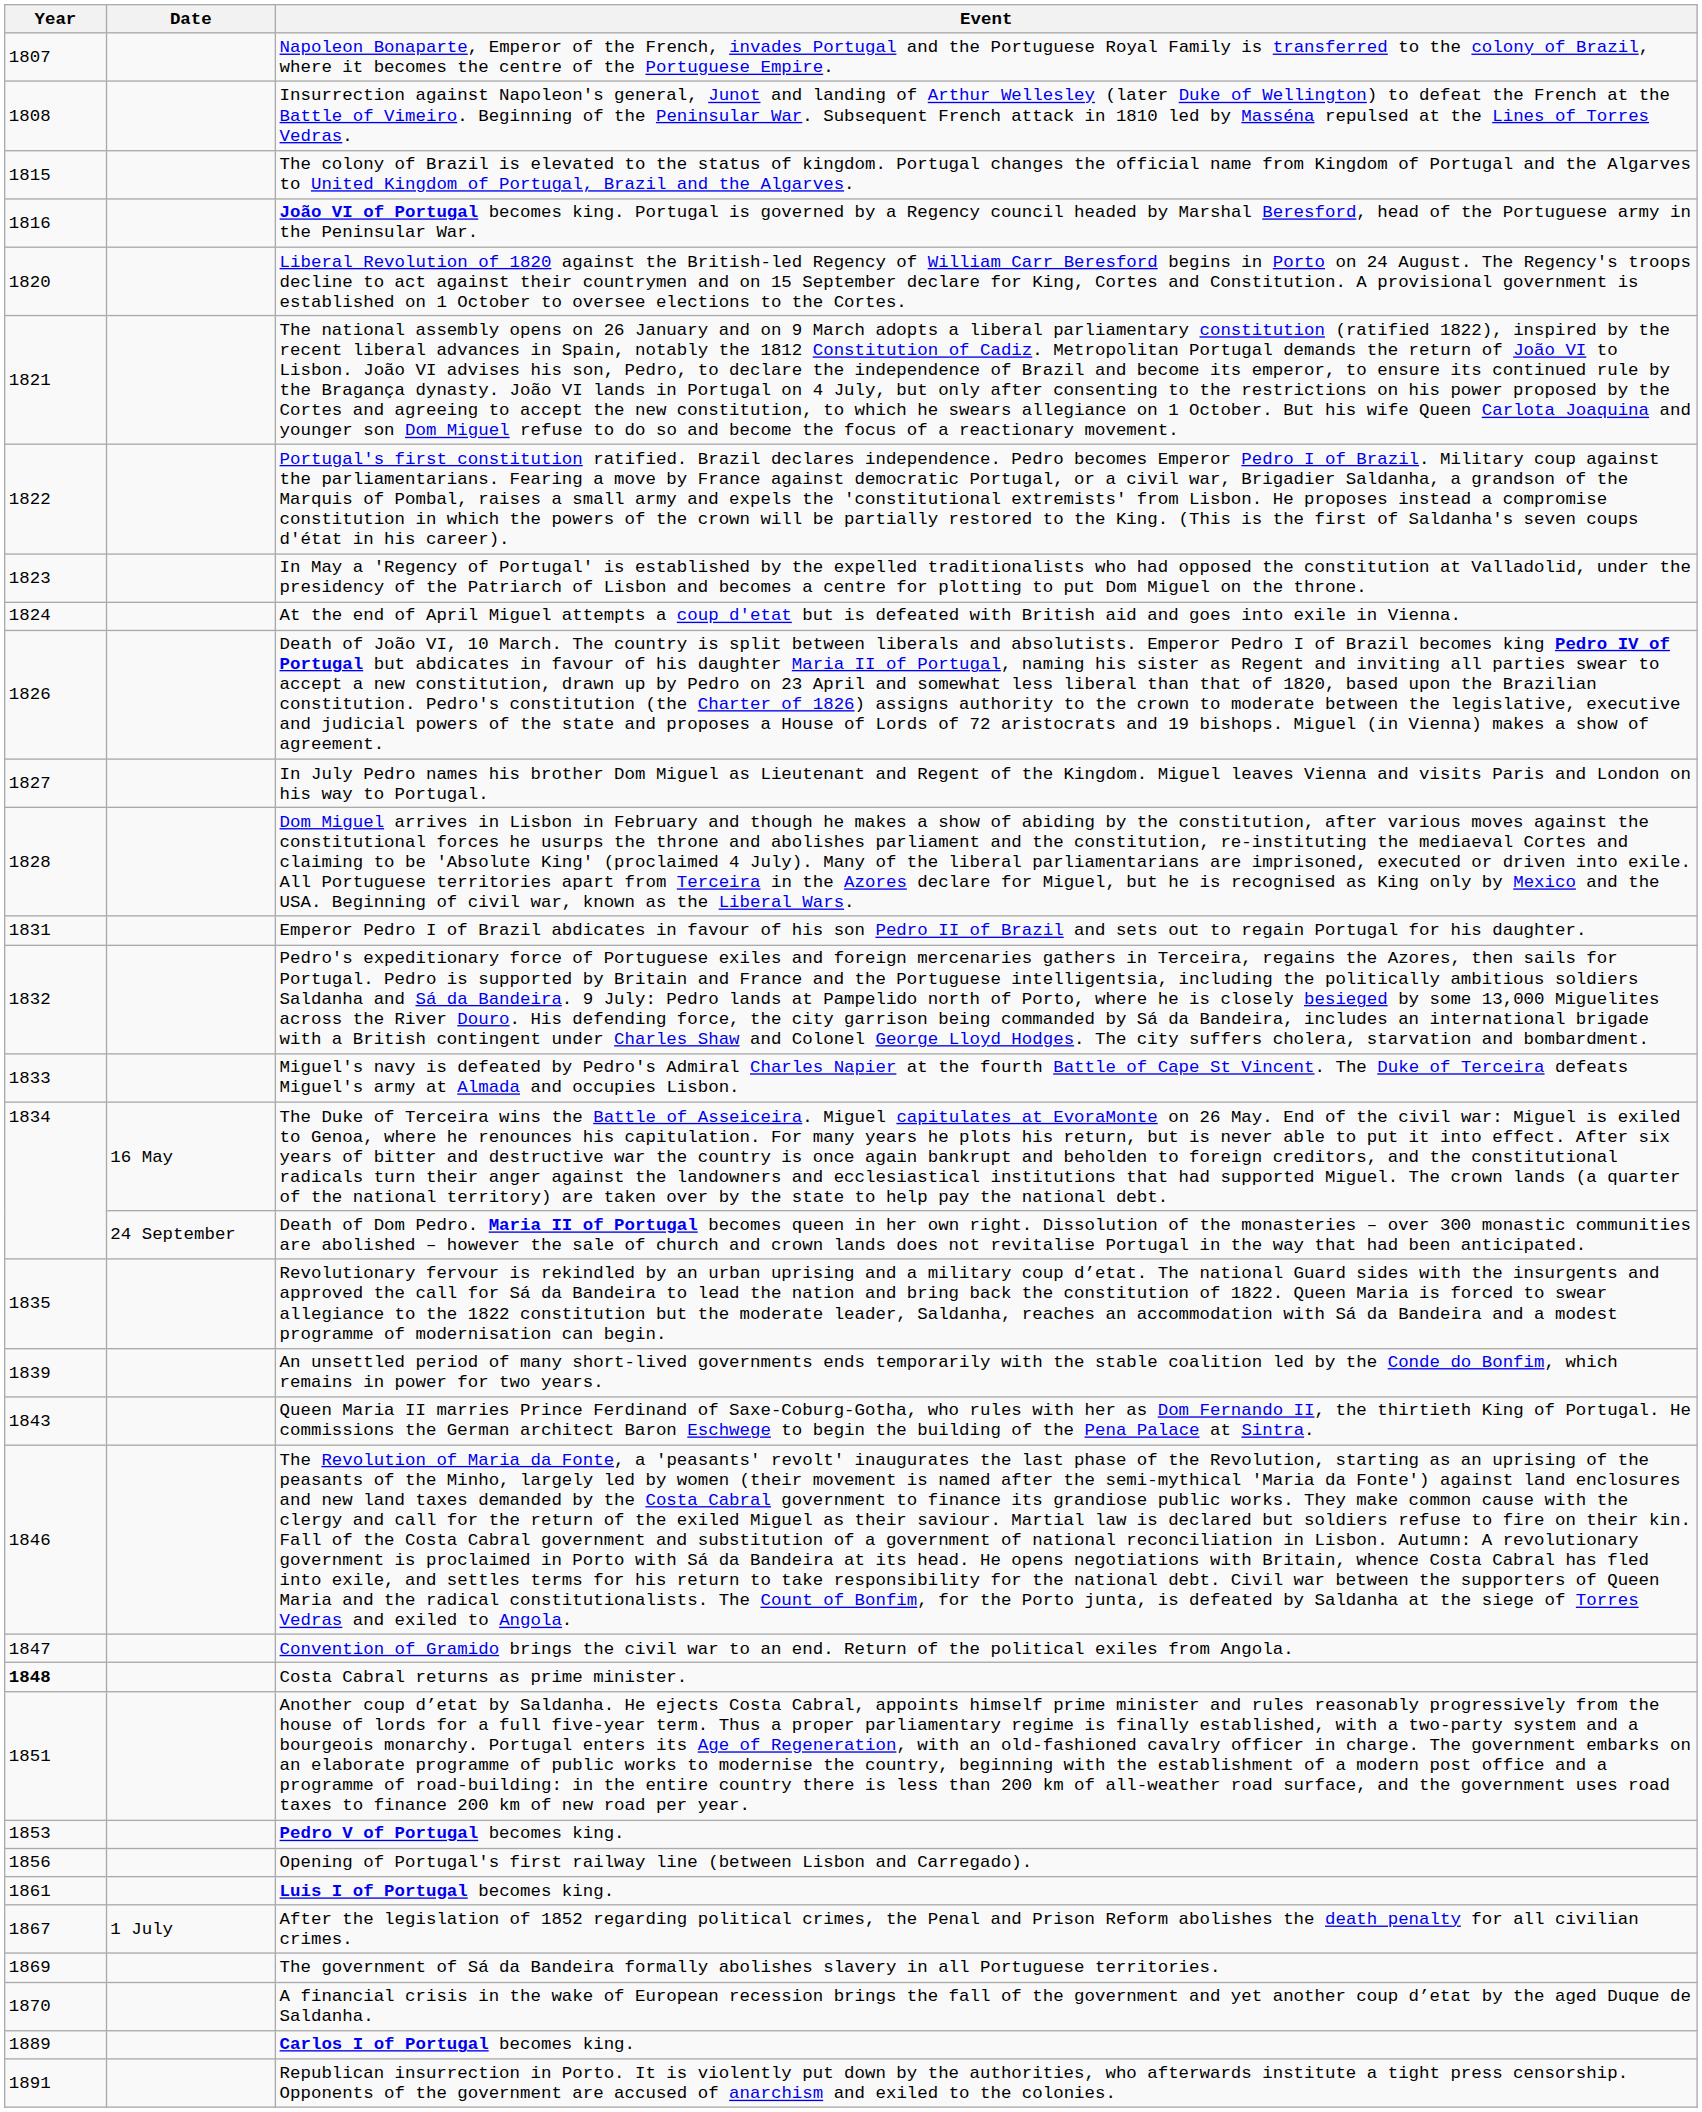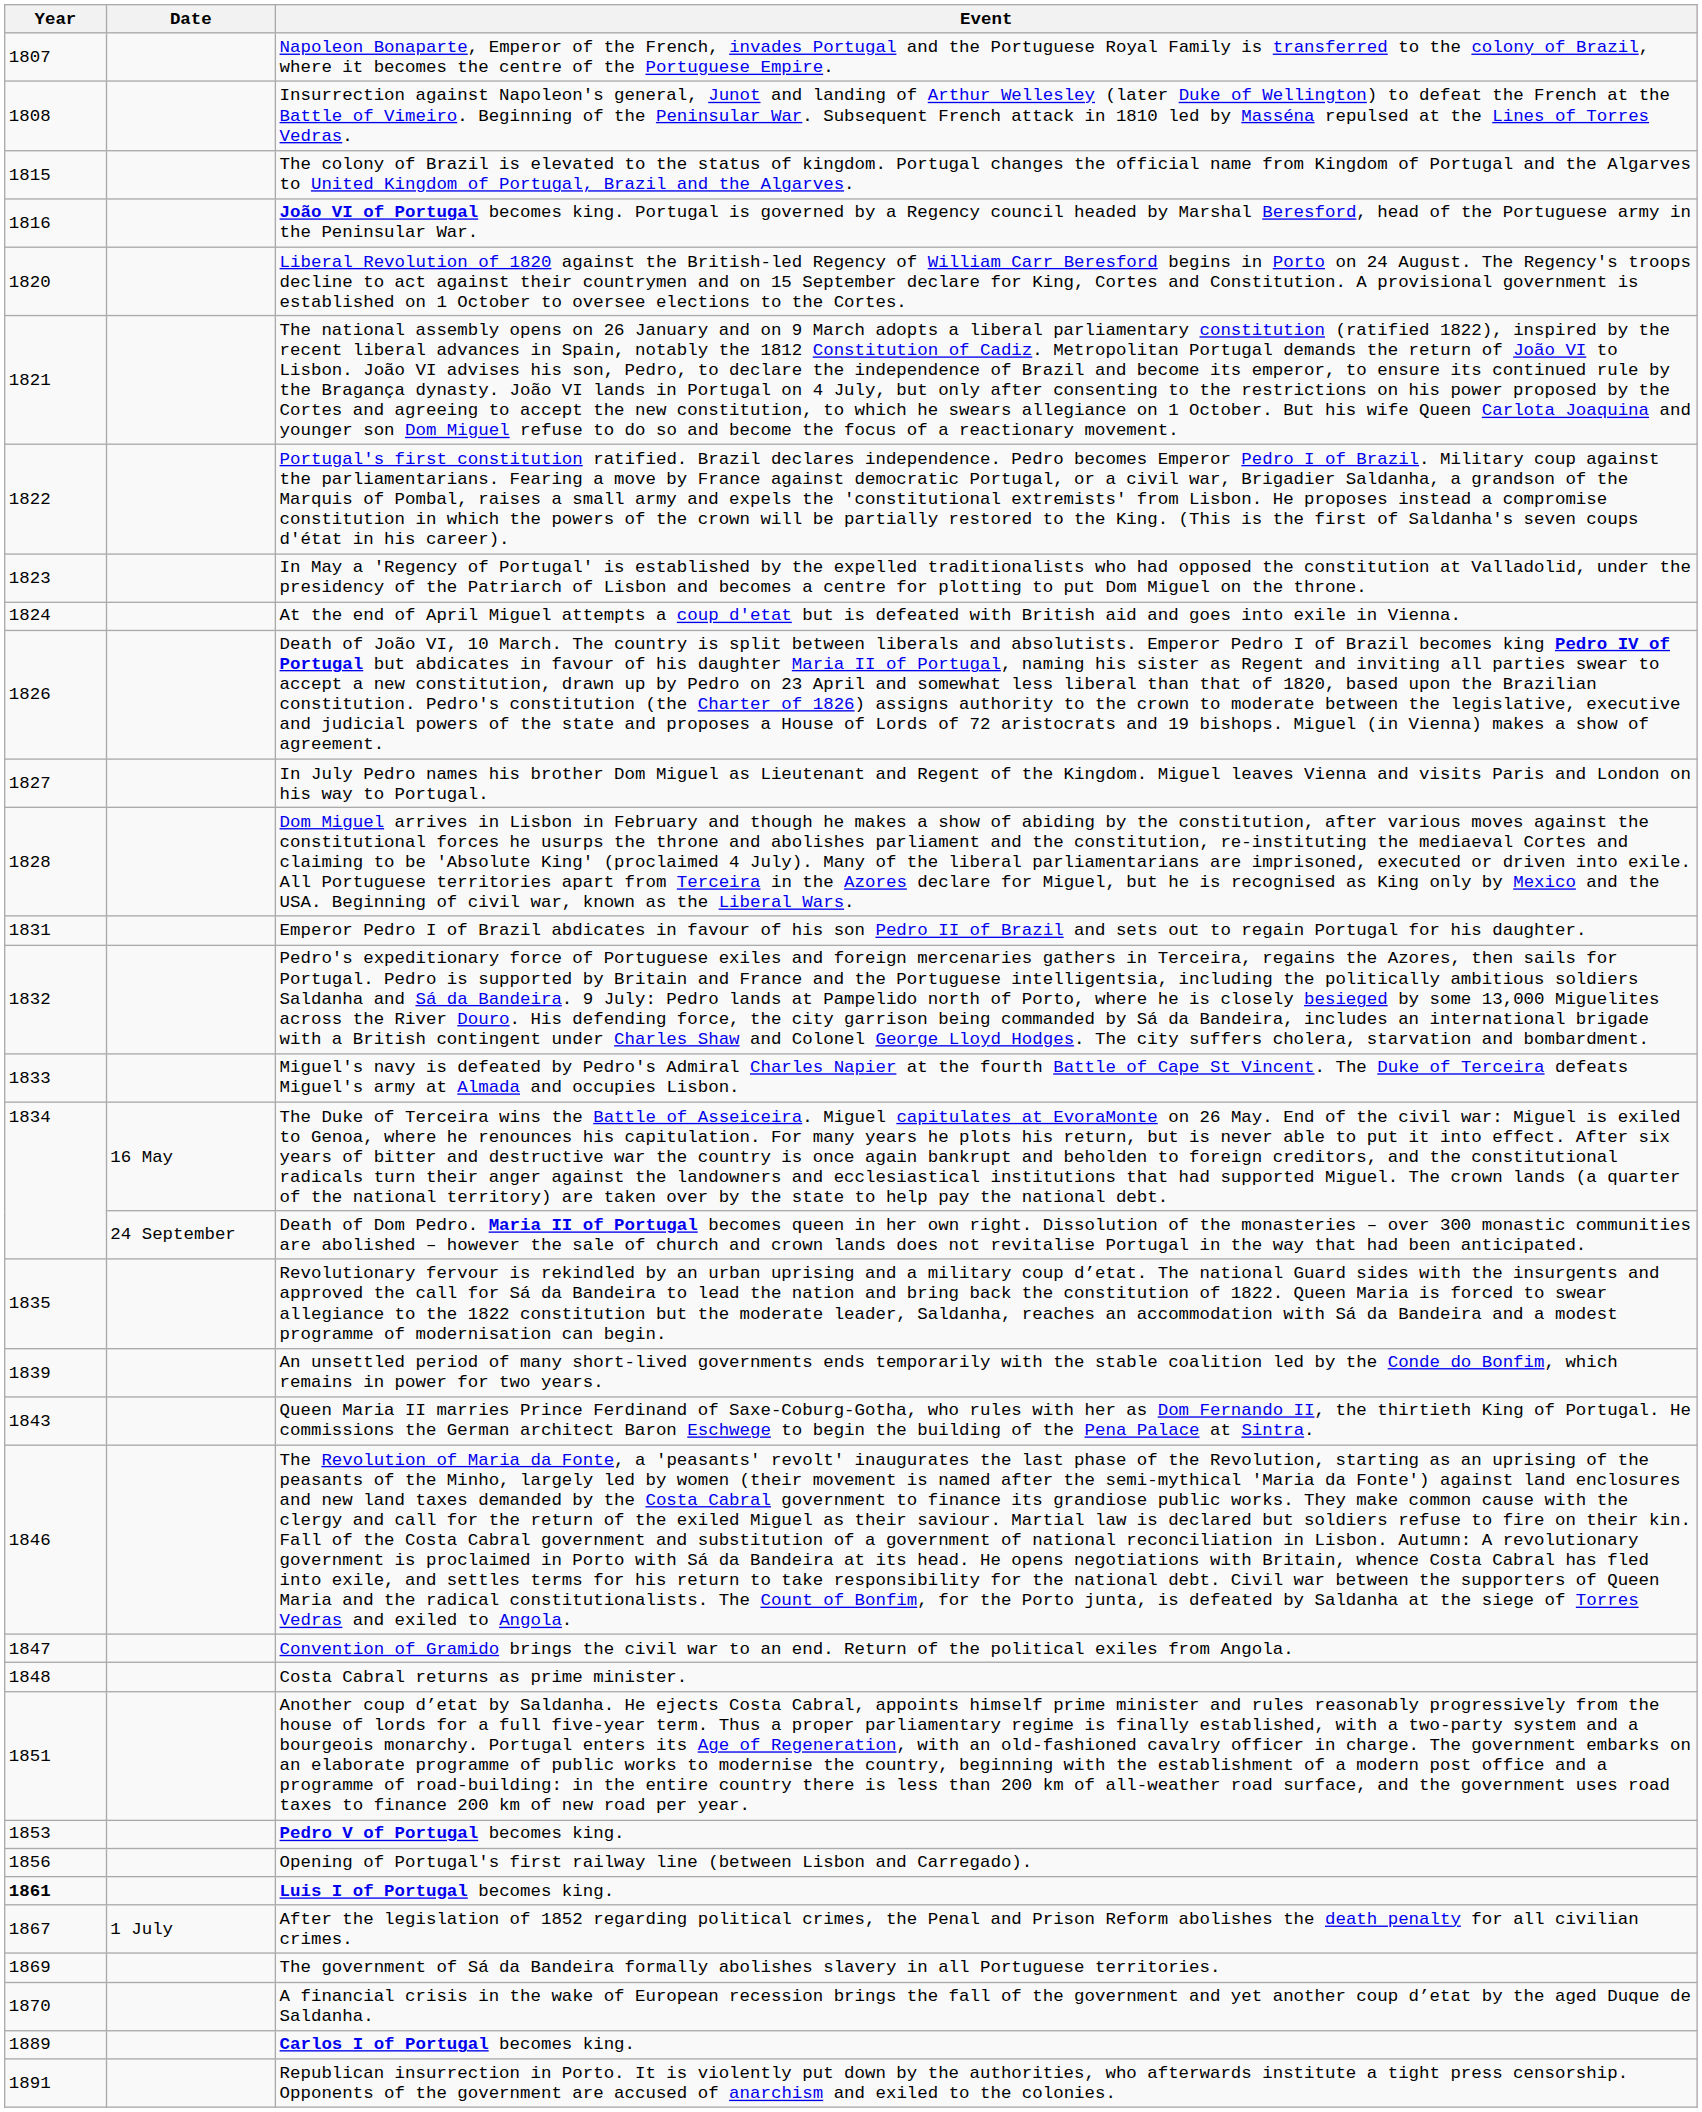(30, 1677) bold -> (30, 1677) normal
(30, 1891) normal -> (30, 1891) bold
